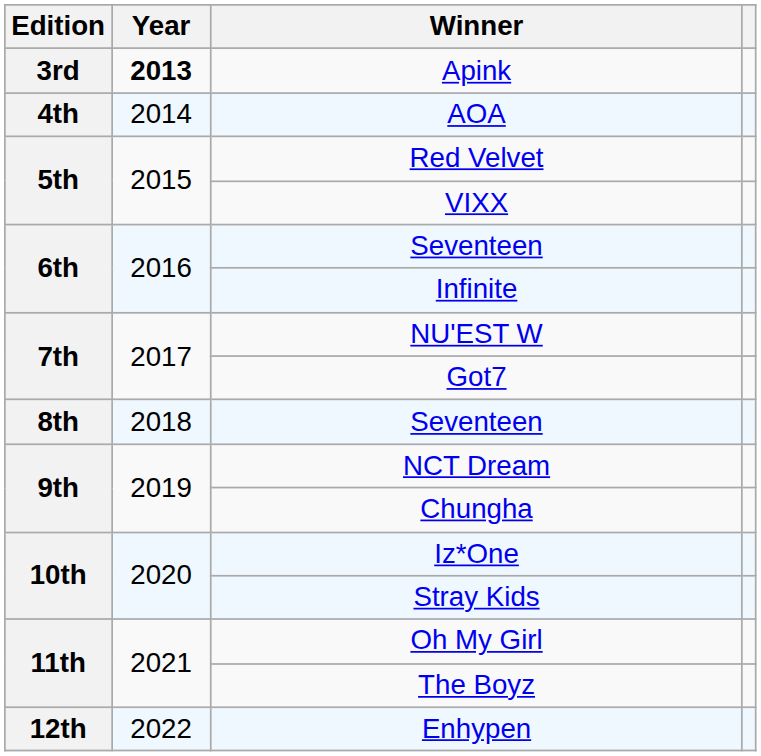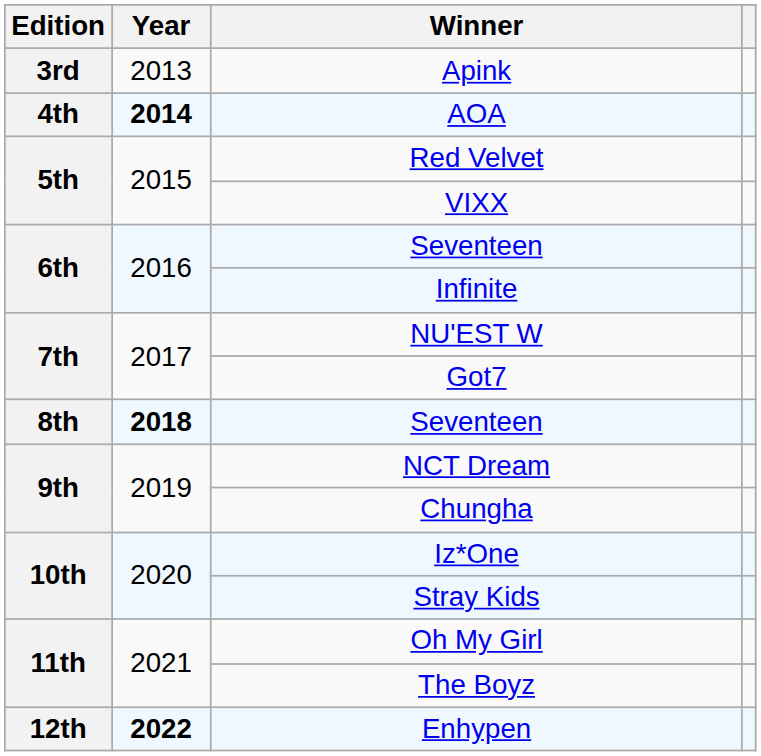(161, 70) bold -> (161, 70) normal
(161, 114) normal -> (161, 114) bold
(161, 421) normal -> (161, 421) bold
(161, 728) normal -> (161, 728) bold
